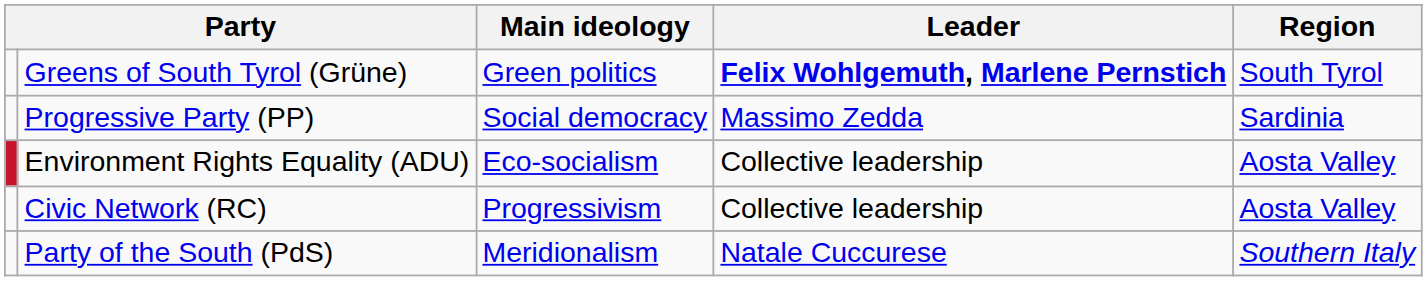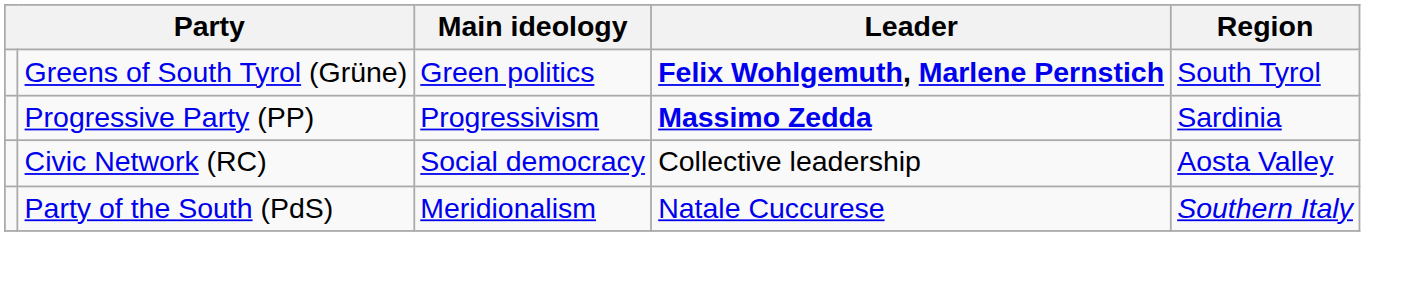(595, 117) Social democracy -> (510, 117) Progressivism
(822, 117) normal -> (765, 117) bold
- row: (247, 162)
(572, 207) Progressivism -> (533, 162) Social democracy
